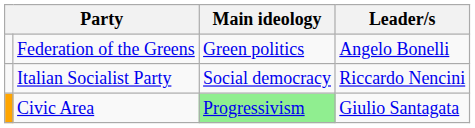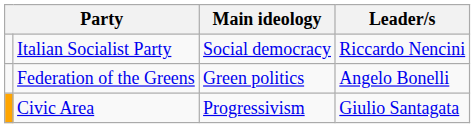rows swapped: (94, 78) <-> (106, 49)
(254, 108) lightgreen background -> (254, 108) no background
